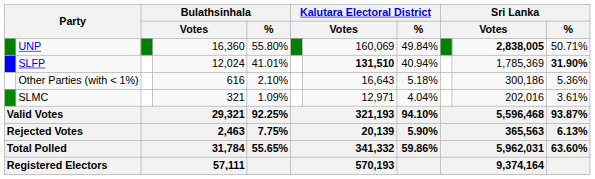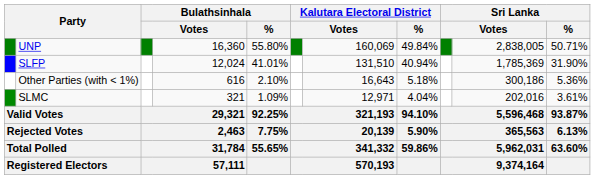(520, 47) bold -> (520, 47) normal
(375, 64) bold -> (375, 64) normal
(569, 64) bold -> (569, 64) normal
